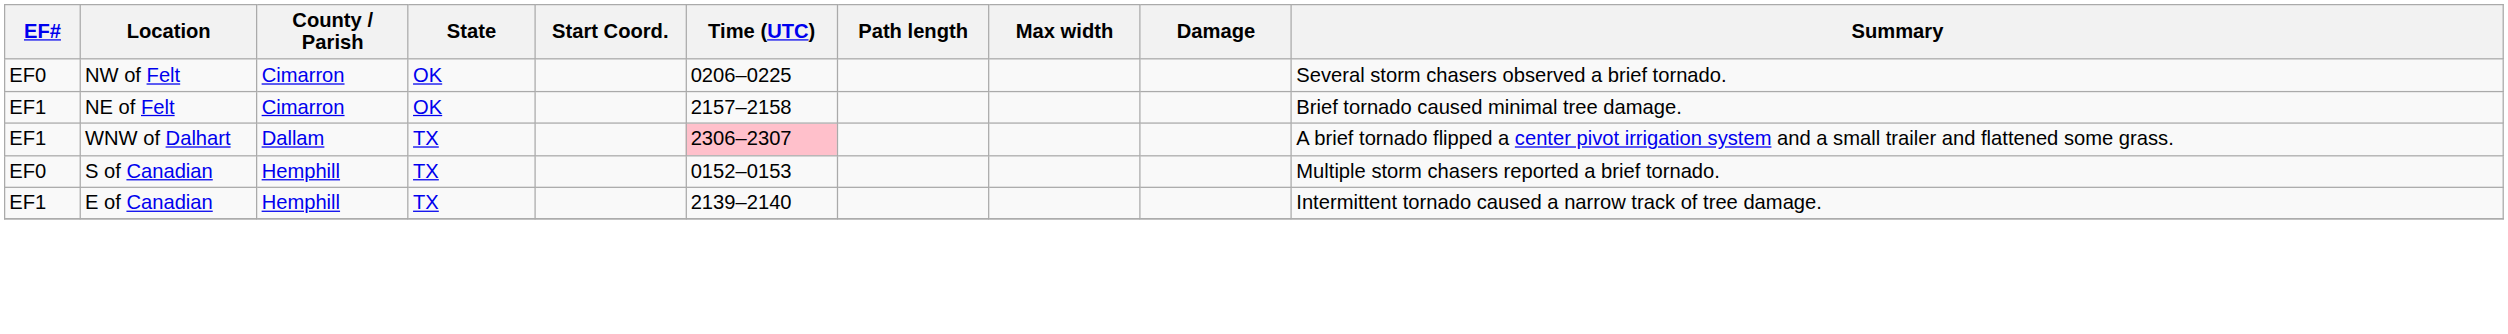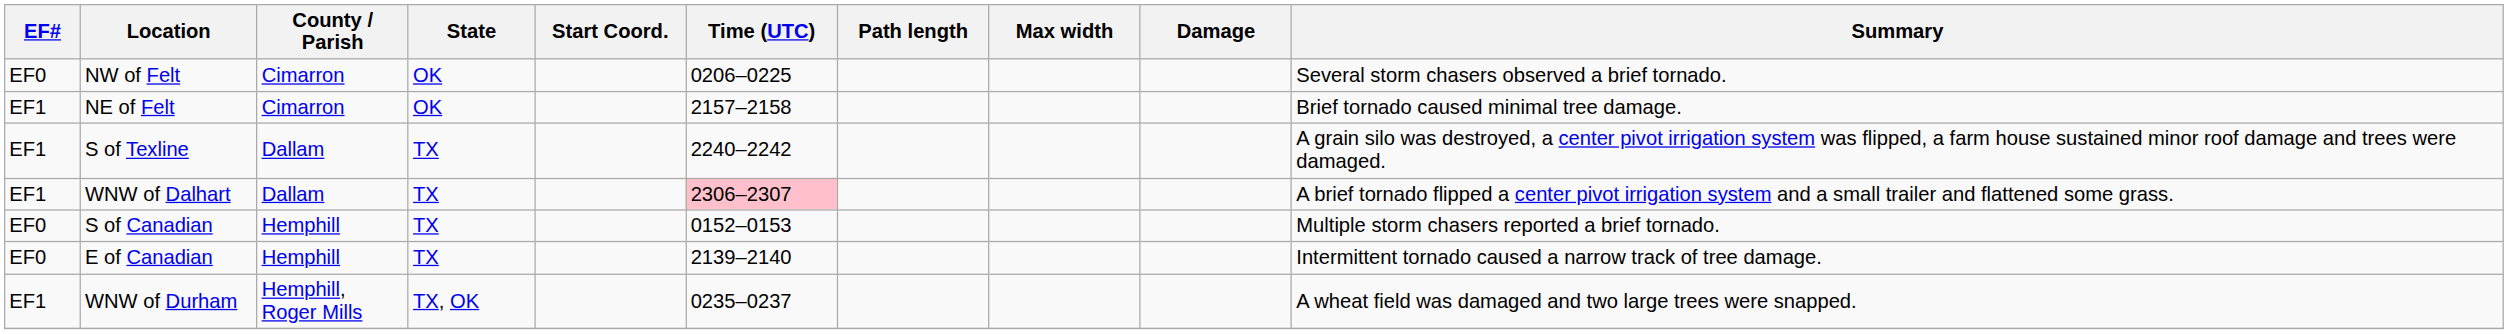+ row: (137, 150)
(28, 203) EF1 -> (28, 257) EF0
+ row: (161, 300)
